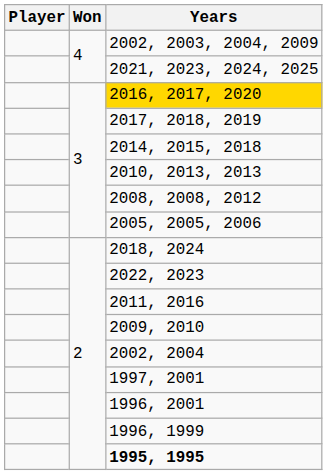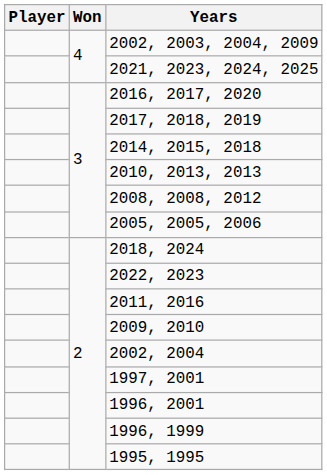(185, 95) gold background -> (185, 95) no background
(157, 457) bold -> (157, 457) normal
